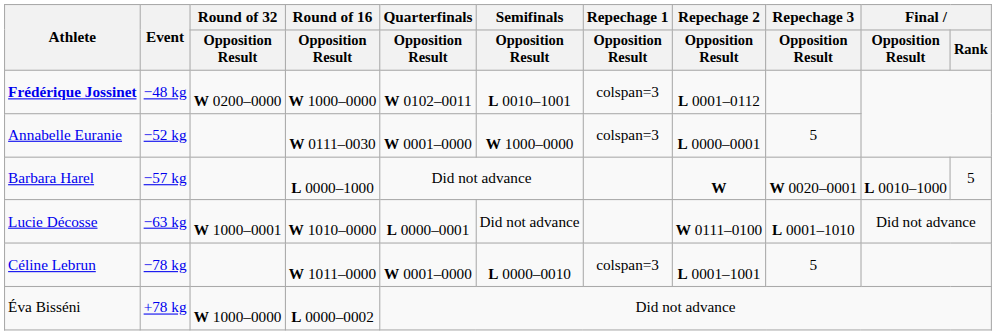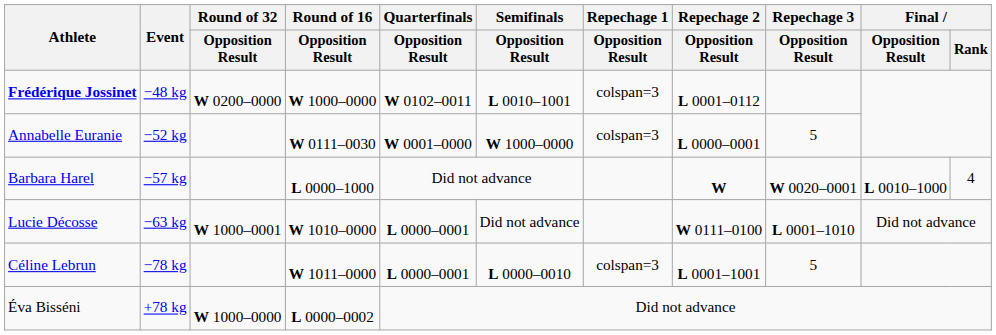(971, 178) 5 -> (971, 178) 4
(428, 274) W 0001–0000 -> (428, 274) L 0000–0001
